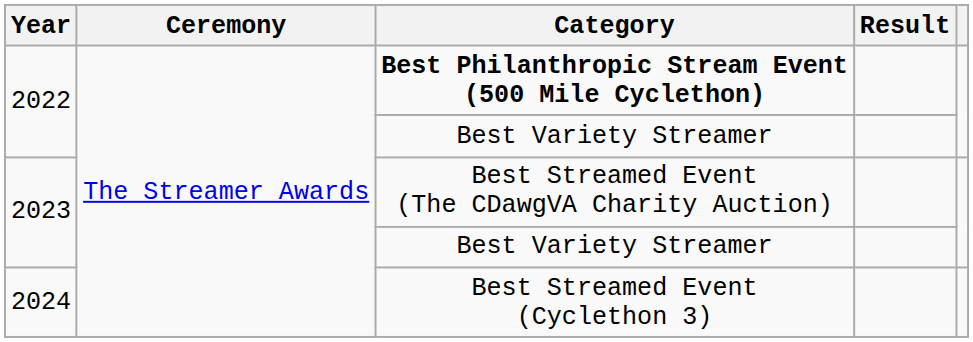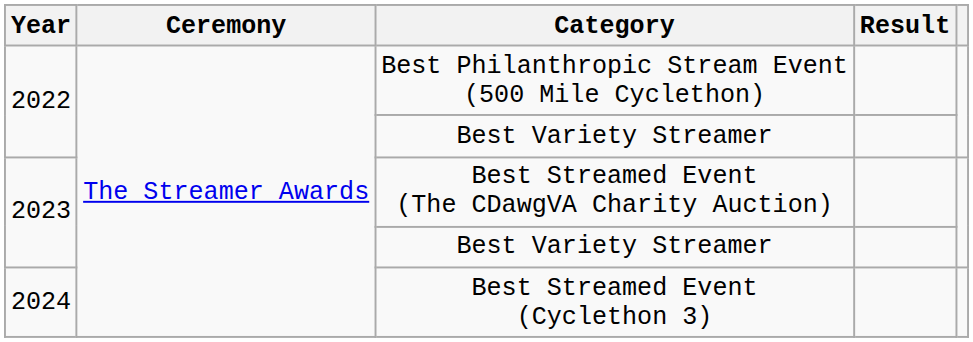(615, 81) bold -> (615, 81) normal
